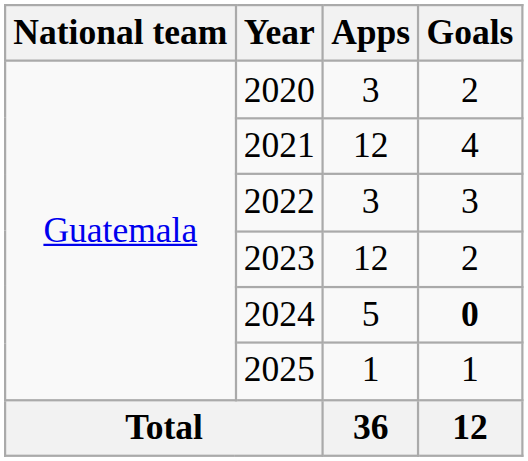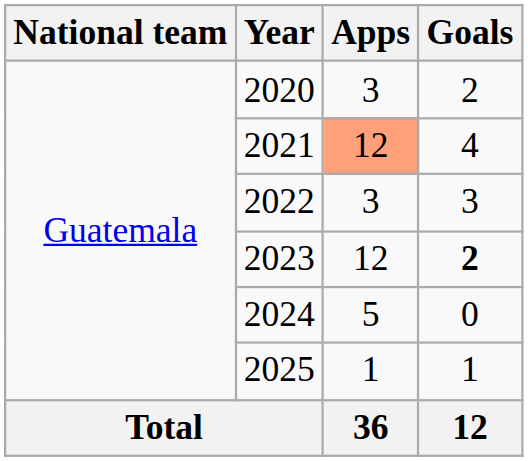(371, 145) no background -> (371, 145) lightsalmon background
(470, 257) normal -> (470, 257) bold
(470, 314) bold -> (470, 314) normal
